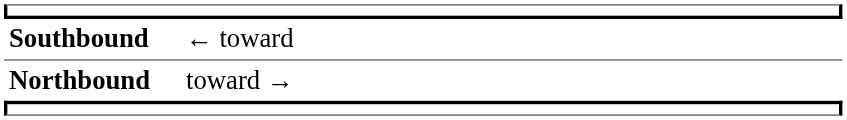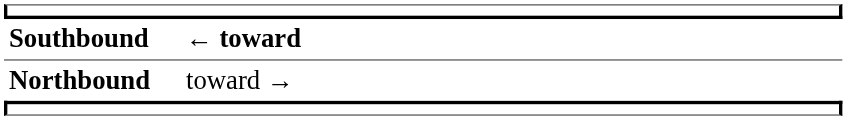(240, 38) normal -> (244, 38) bold
